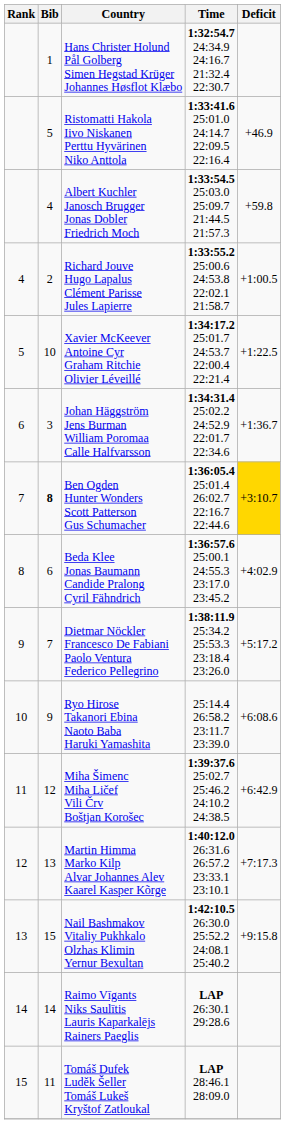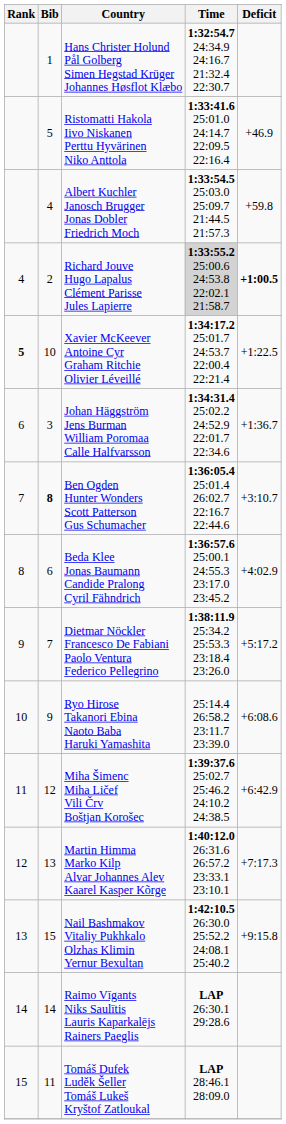(211, 279) no background -> (211, 279) lightgrey background
(259, 279) normal -> (259, 279) bold
(21, 352) normal -> (21, 352) bold
(259, 498) gold background -> (259, 498) no background
